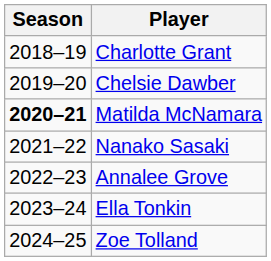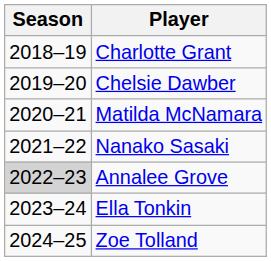(48, 114) bold -> (48, 114) normal
(48, 177) no background -> (48, 177) lightgrey background
